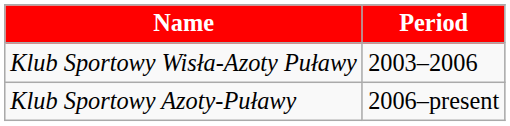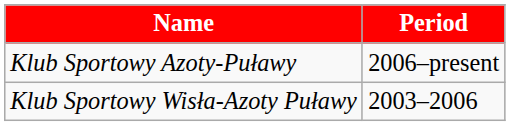rows swapped: (184, 62) <-> (153, 100)
